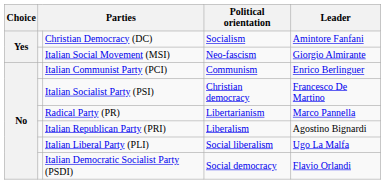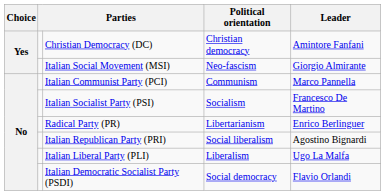(226, 39) Socialism -> (228, 44) Christian democracy
(329, 70) Enrico Berlinguer -> (324, 81) Marco Pannella
(228, 92) Christian democracy -> (226, 103) Socialism
(324, 113) Marco Pannella -> (329, 124) Enrico Berlinguer
(228, 129) Liberalism -> (240, 140) Social liberalism
(240, 144) Social liberalism -> (228, 155) Liberalism
